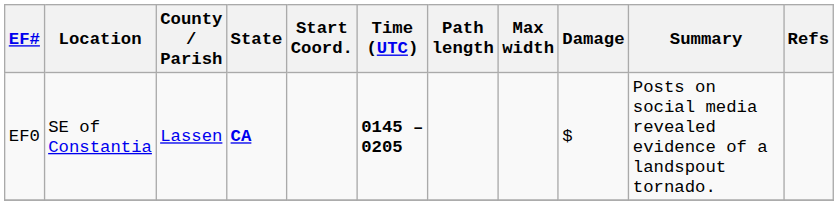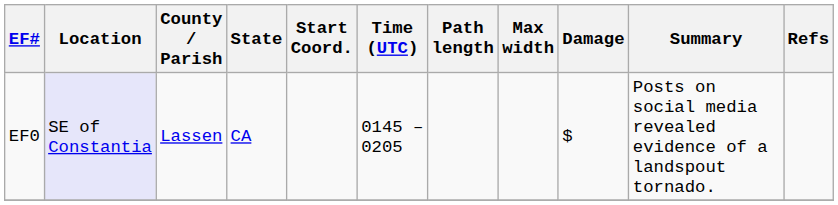(100, 137) no background -> (100, 137) lavender background
(241, 137) bold -> (241, 137) normal
(392, 137) bold -> (392, 137) normal
